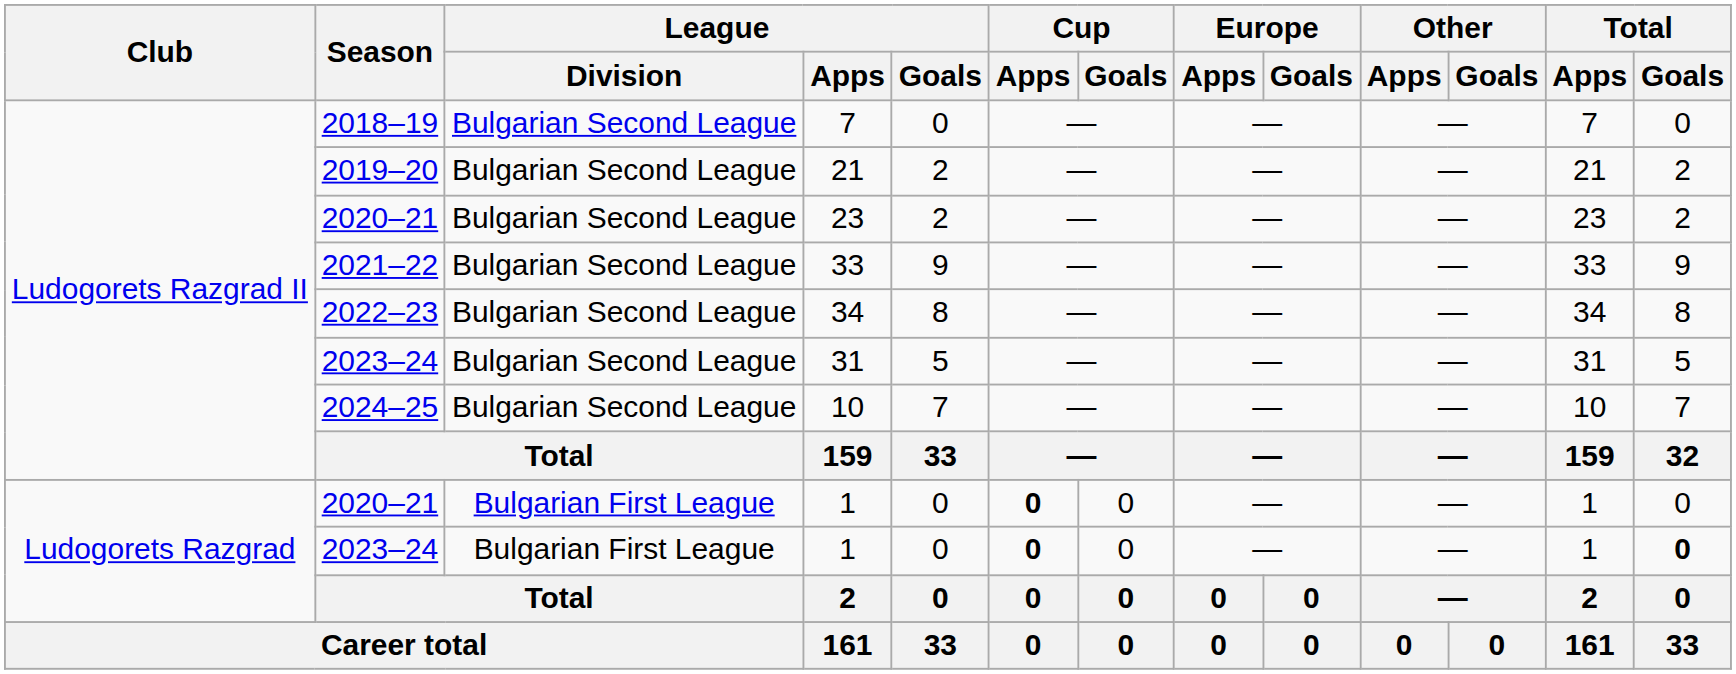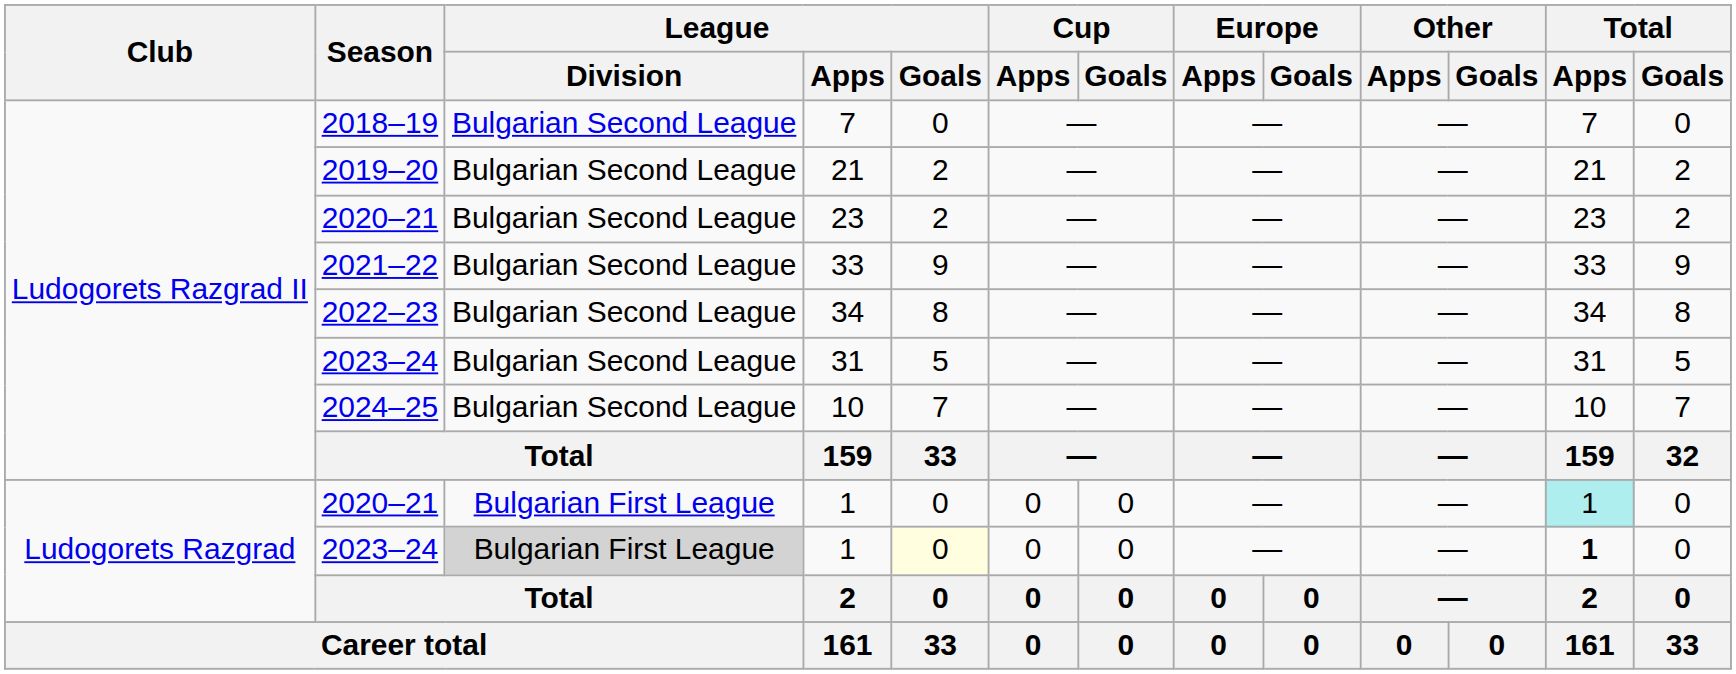(1033, 502) bold -> (1033, 502) normal
(1590, 502) no background -> (1590, 502) paleturquoise background
(624, 550) no background -> (624, 550) lightgrey background
(940, 550) no background -> (940, 550) lightyellow background
(1033, 550) bold -> (1033, 550) normal
(1590, 550) normal -> (1590, 550) bold
(1682, 550) bold -> (1682, 550) normal
